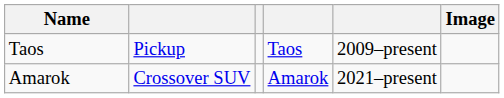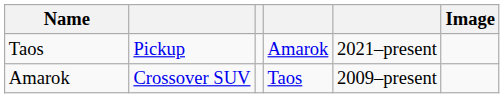(285, 48) Taos -> (298, 48) Amarok
(387, 48) 2009–present -> (387, 48) 2021–present
(298, 78) Amarok -> (285, 78) Taos
(387, 78) 2021–present -> (387, 78) 2009–present
